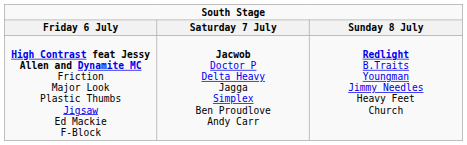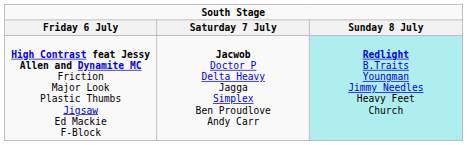(386, 82) no background -> (386, 82) paleturquoise background
